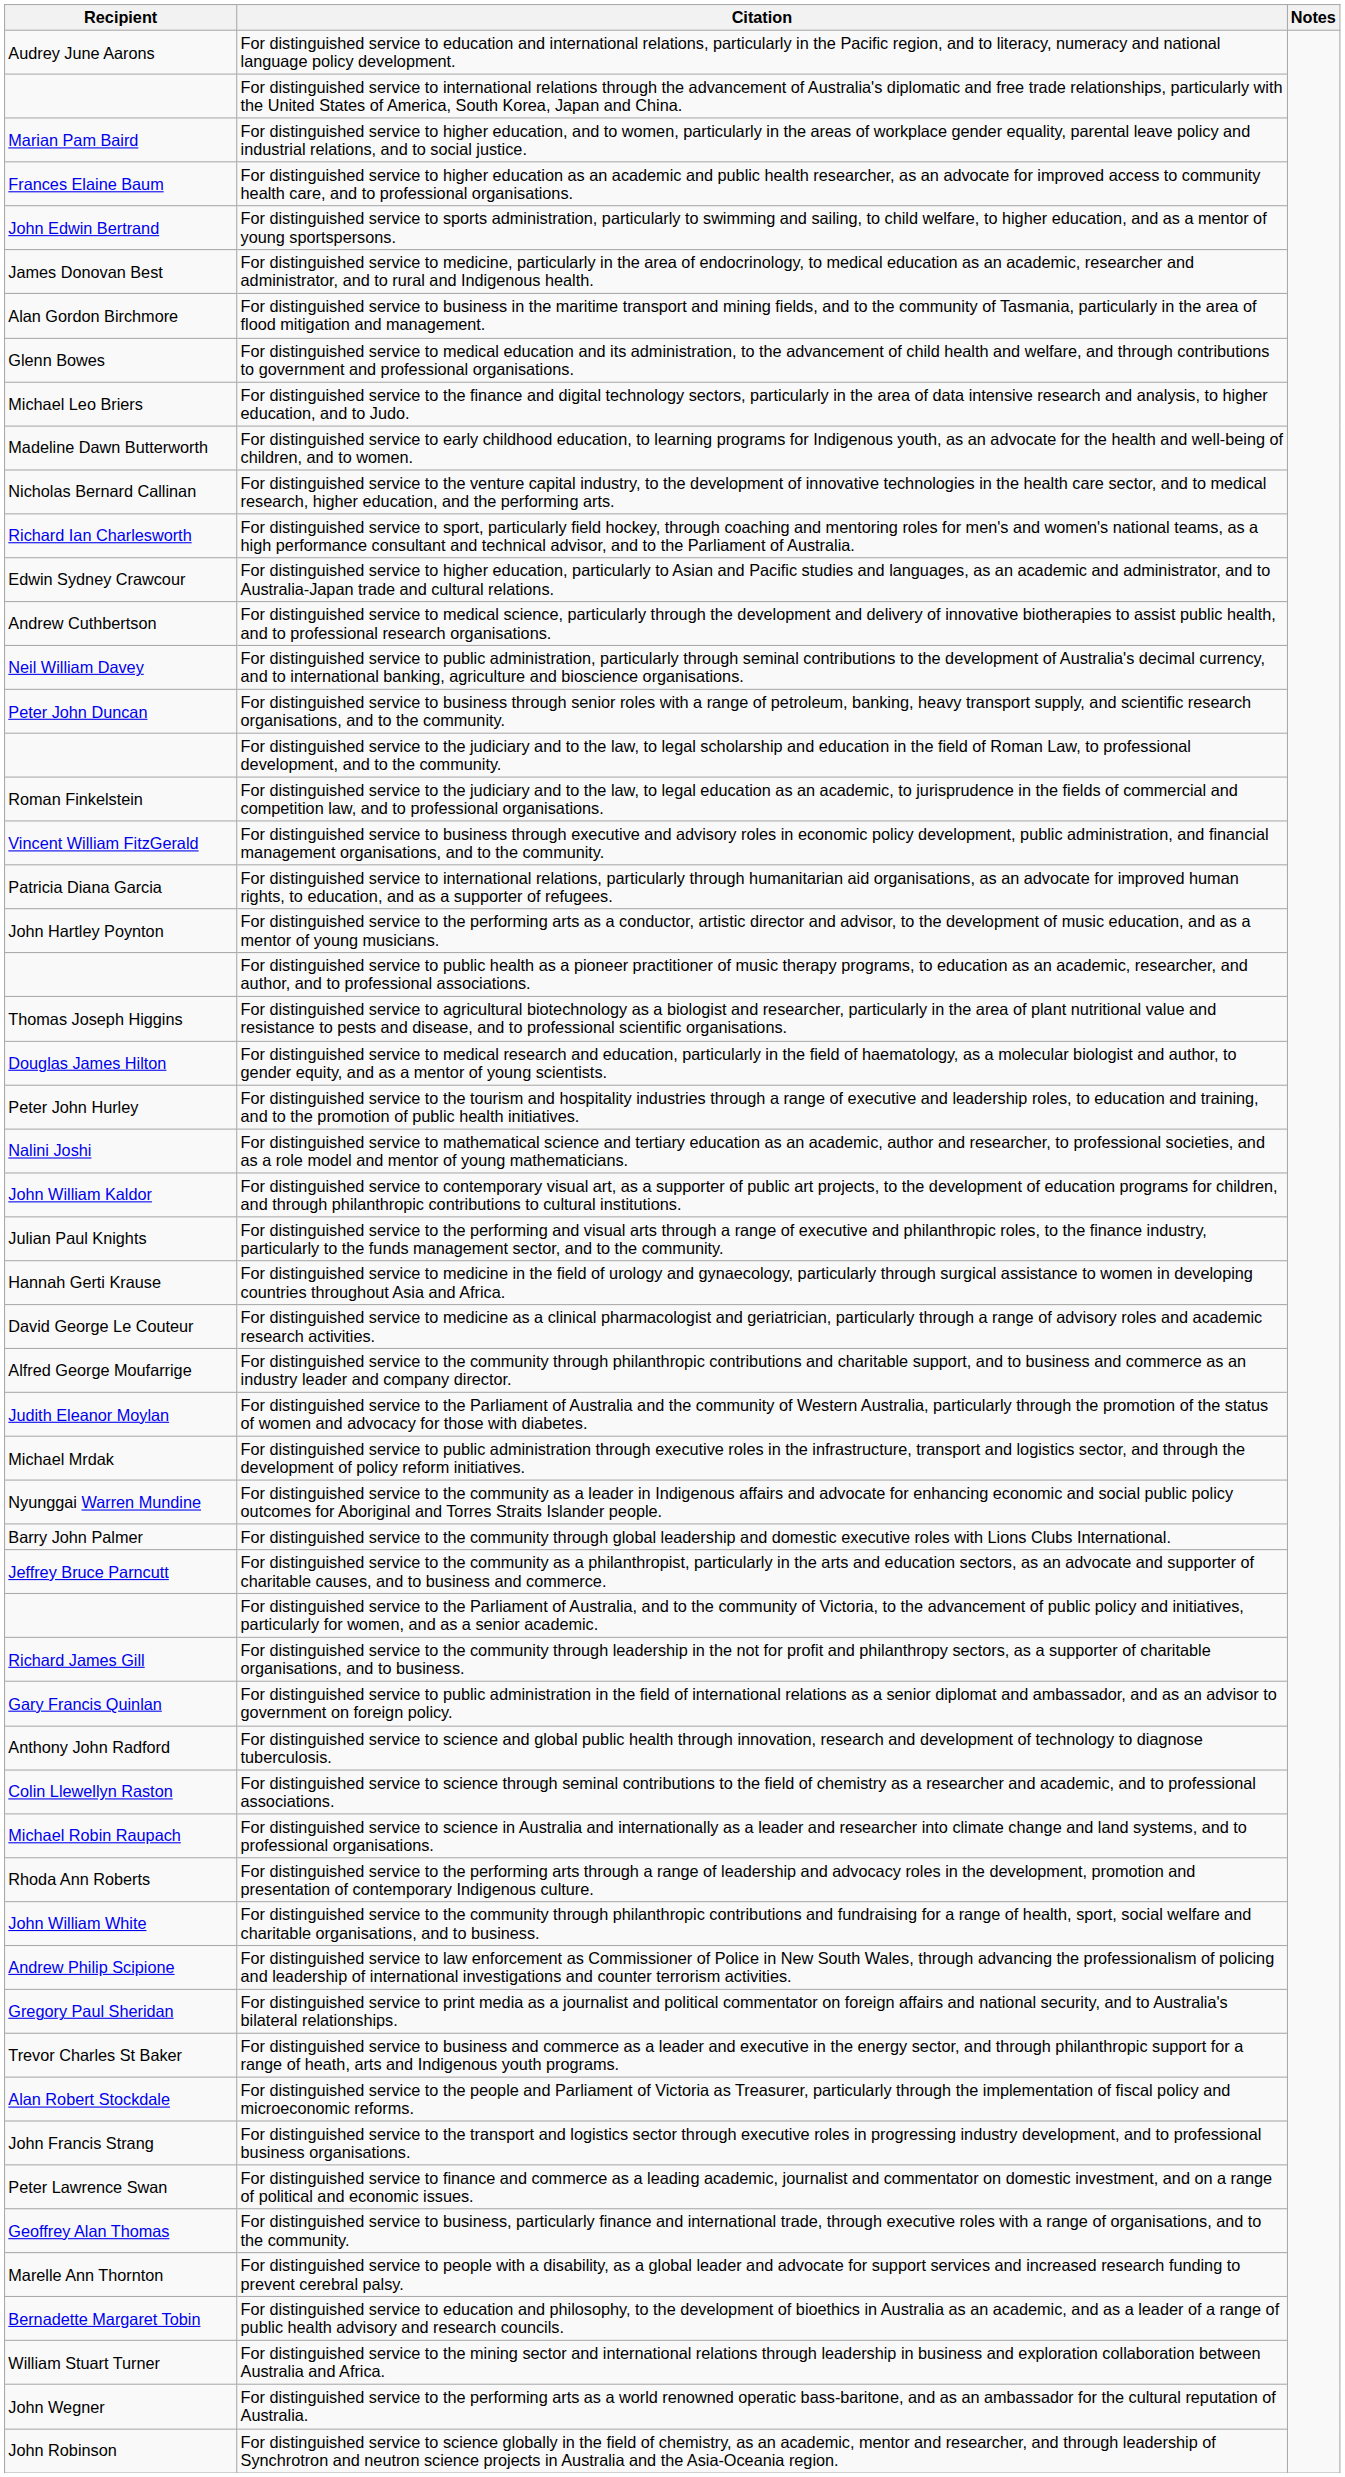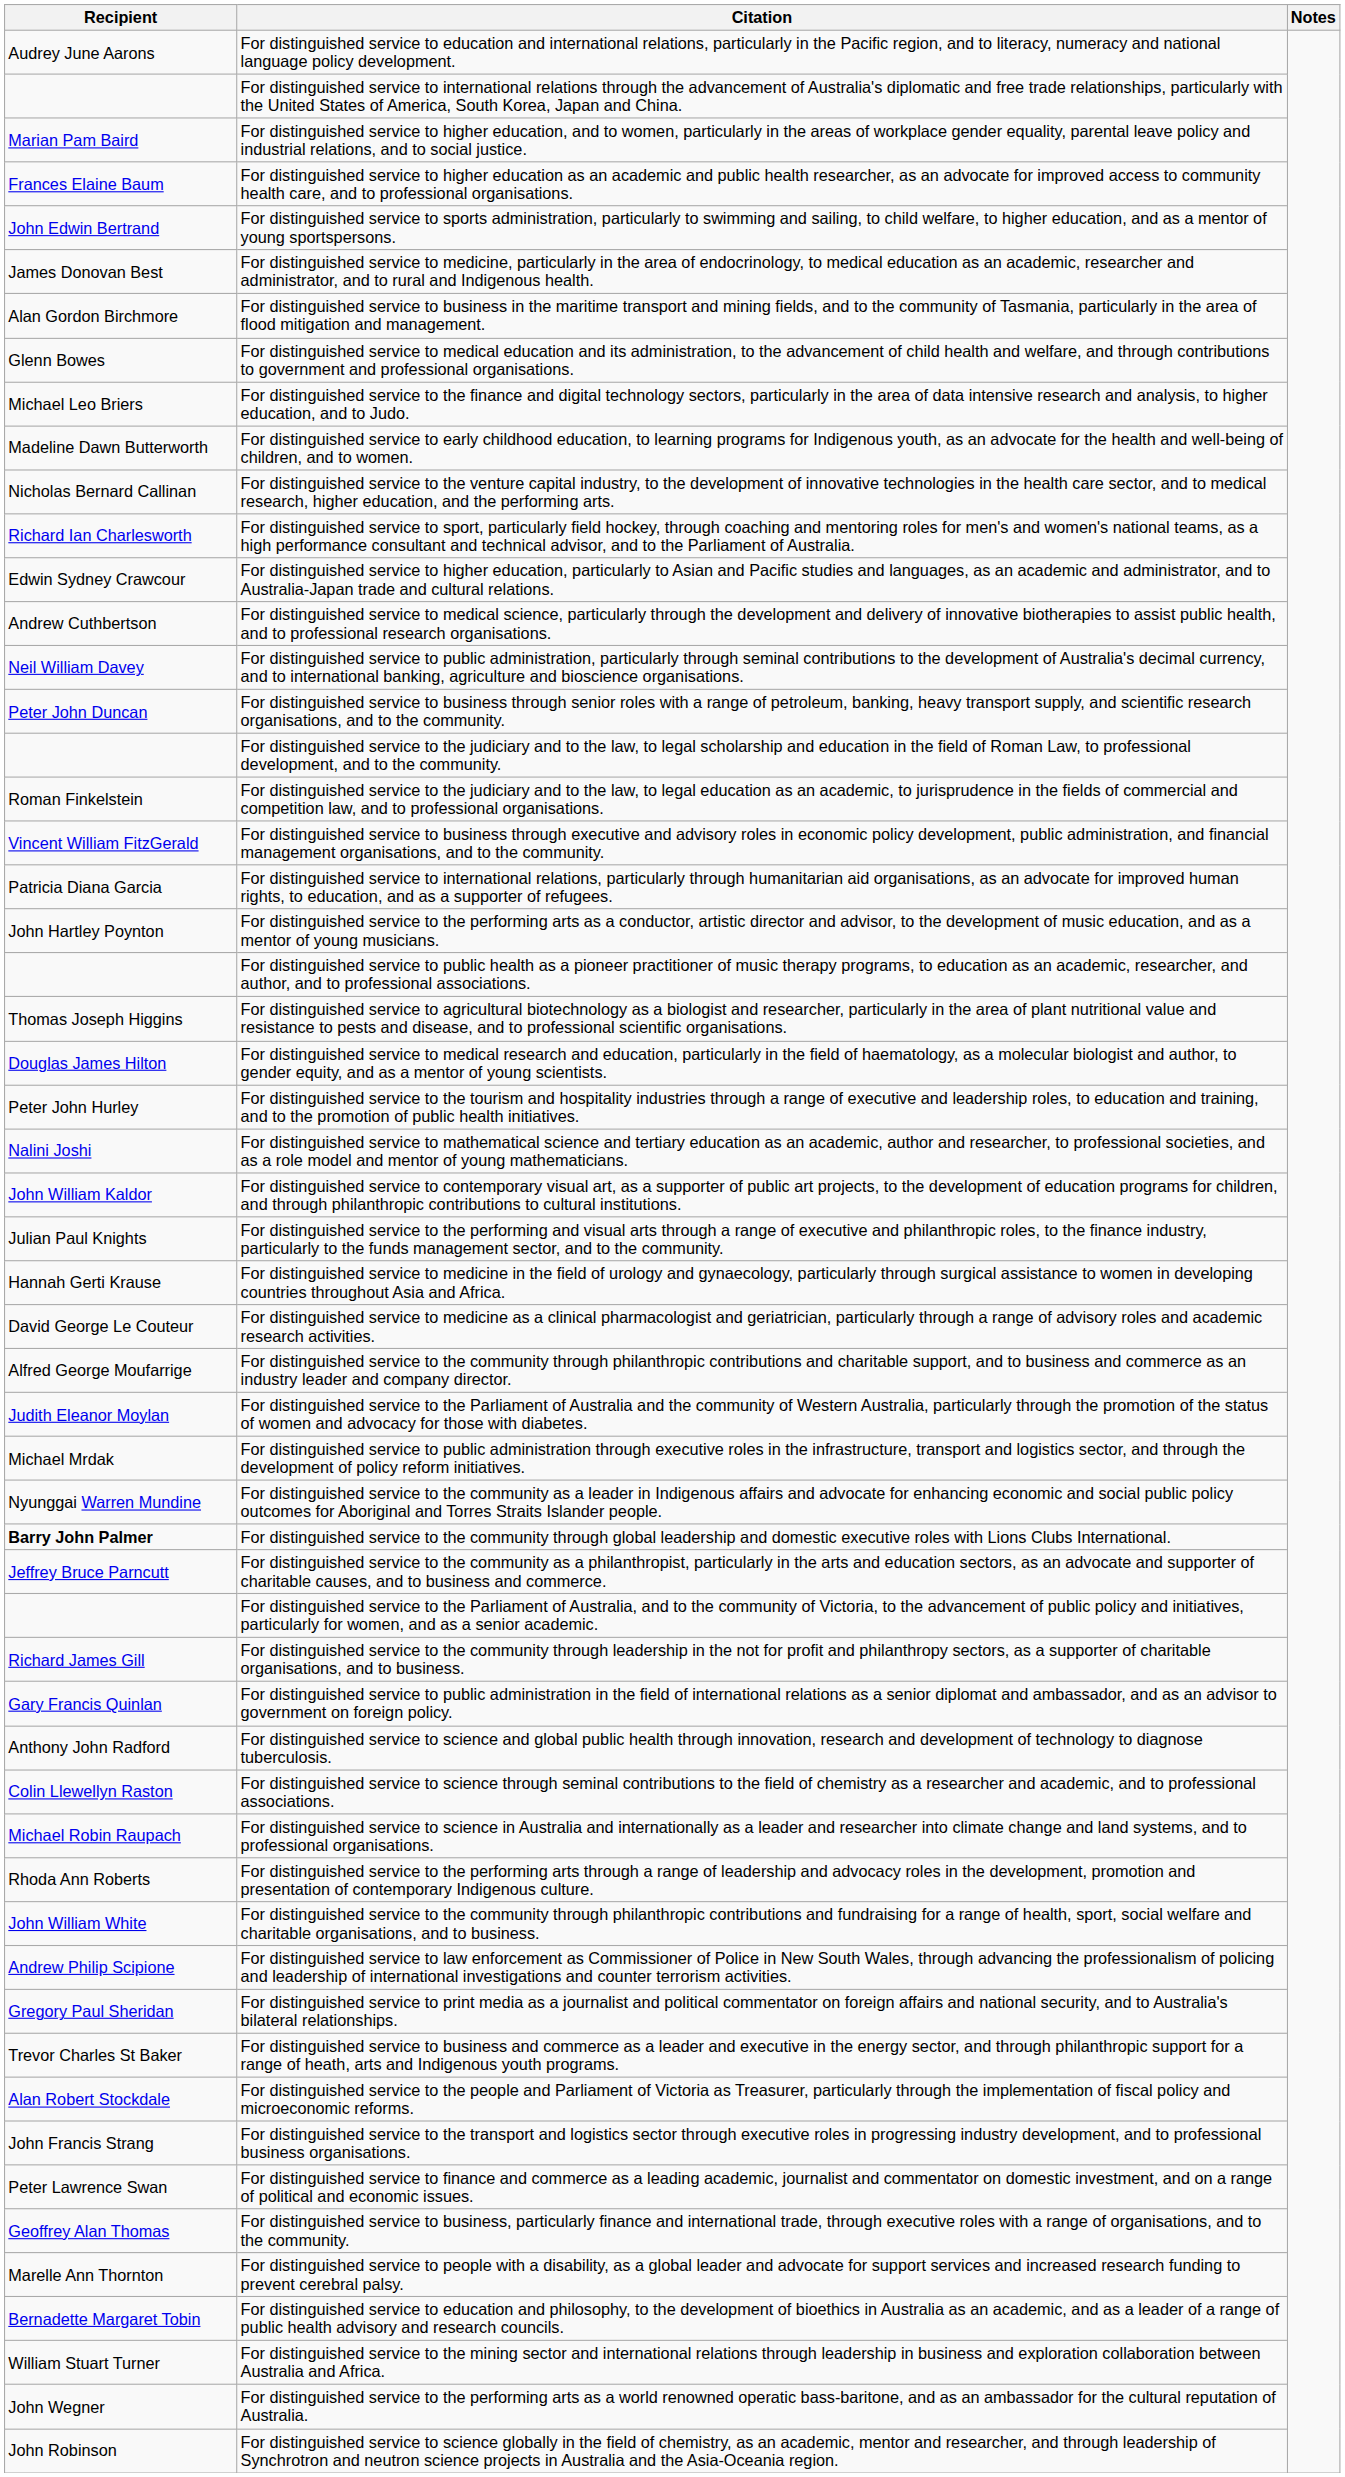(76, 1537) normal -> (81, 1537) bold
